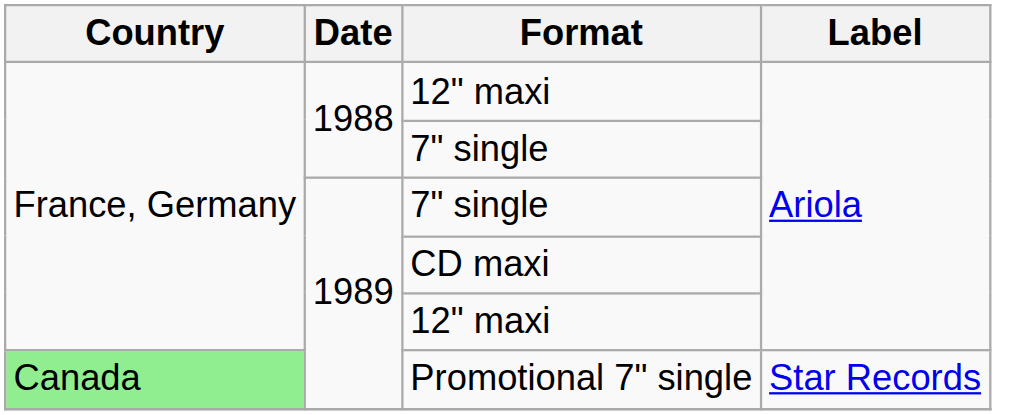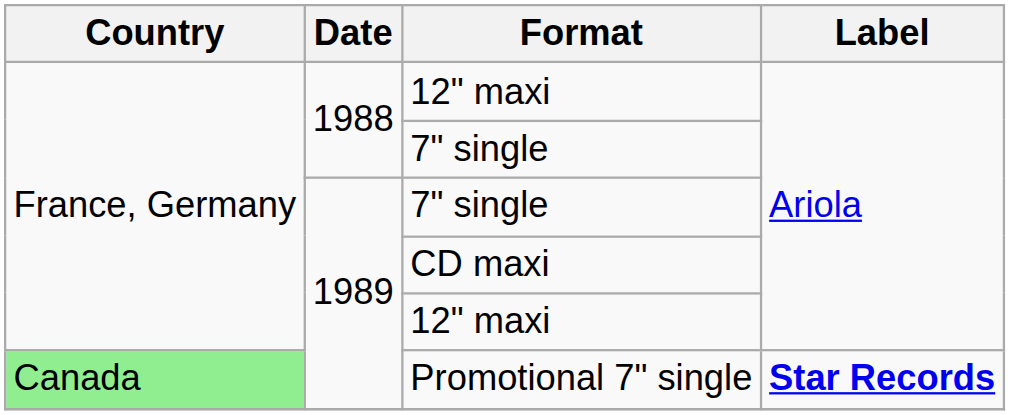(875, 378) normal -> (882, 378) bold
